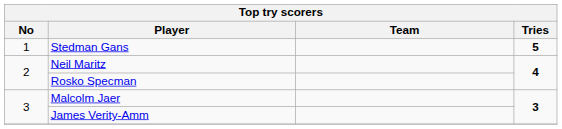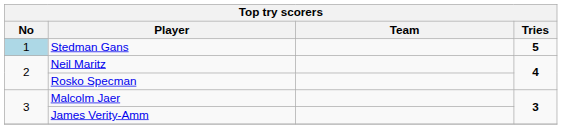(26, 47) no background -> (26, 47) lightblue background
